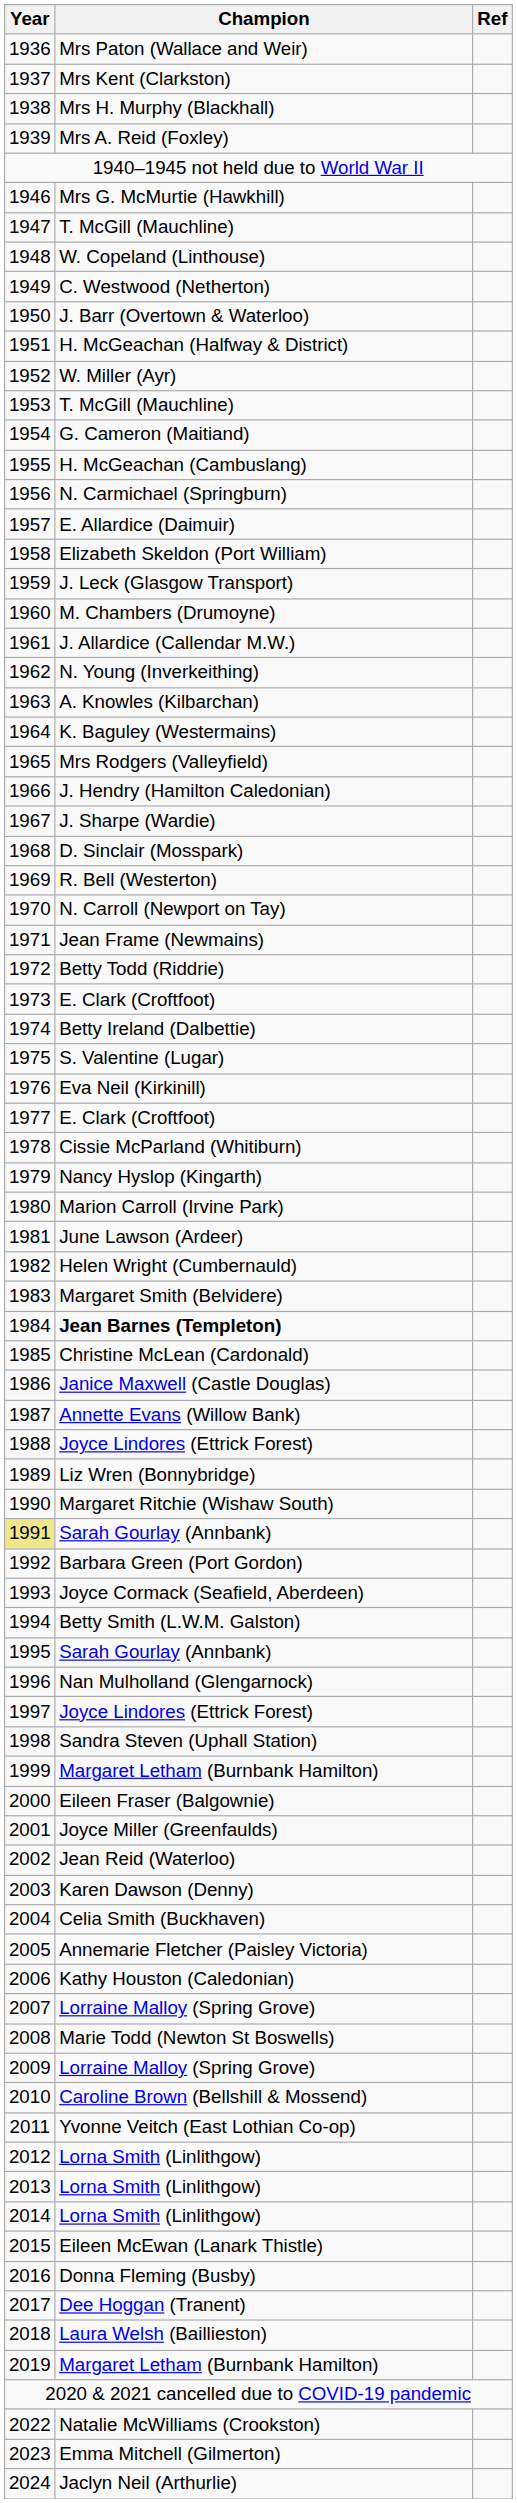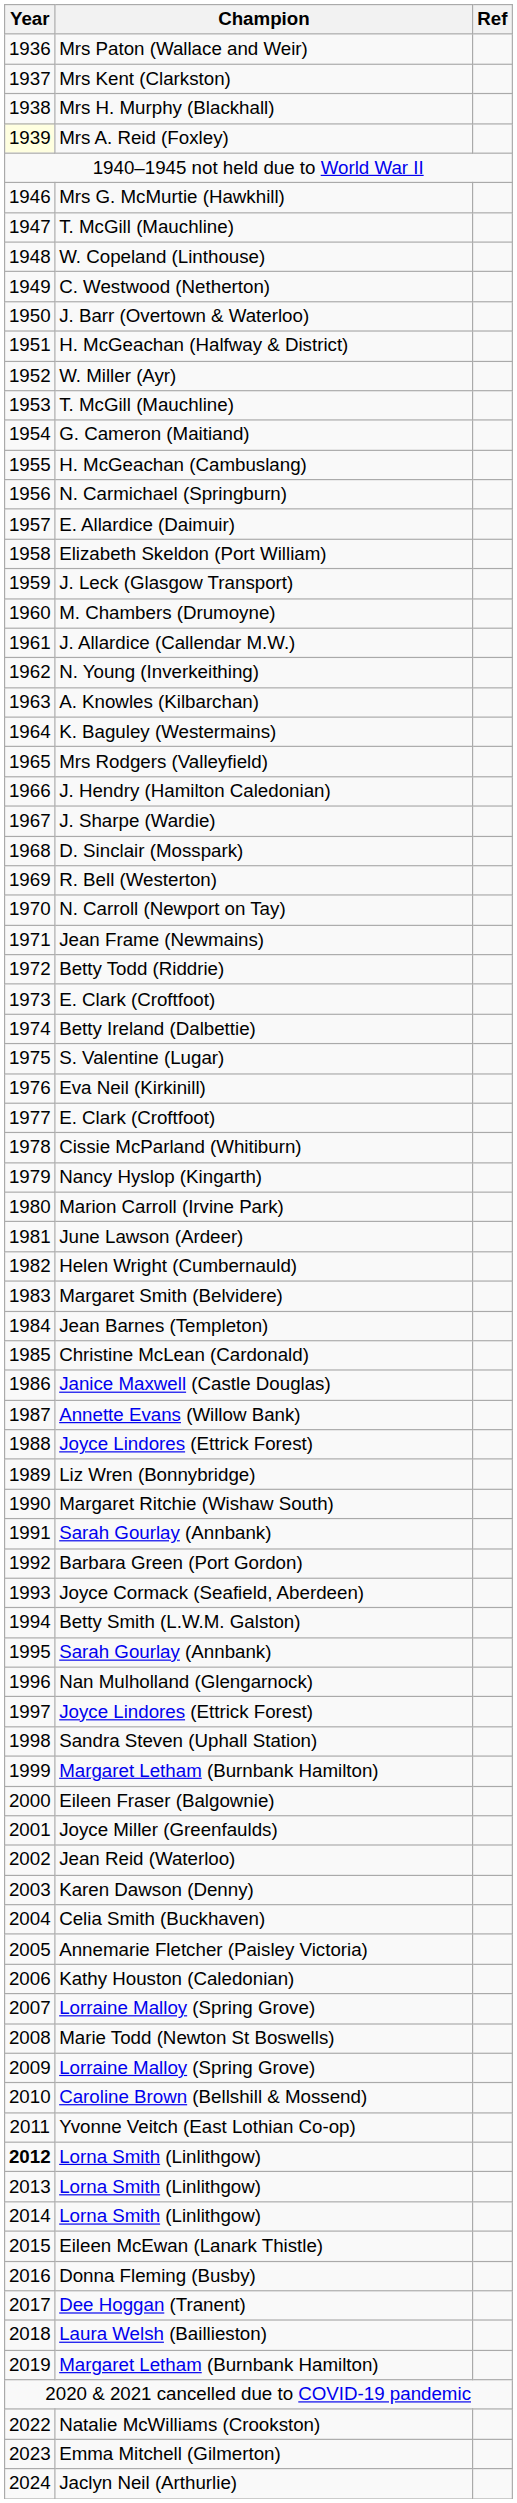(30, 138) no background -> (30, 138) lightyellow background
(170, 1325) bold -> (164, 1325) normal
(30, 1533) khaki background -> (30, 1533) no background
(30, 2156) normal -> (30, 2156) bold
